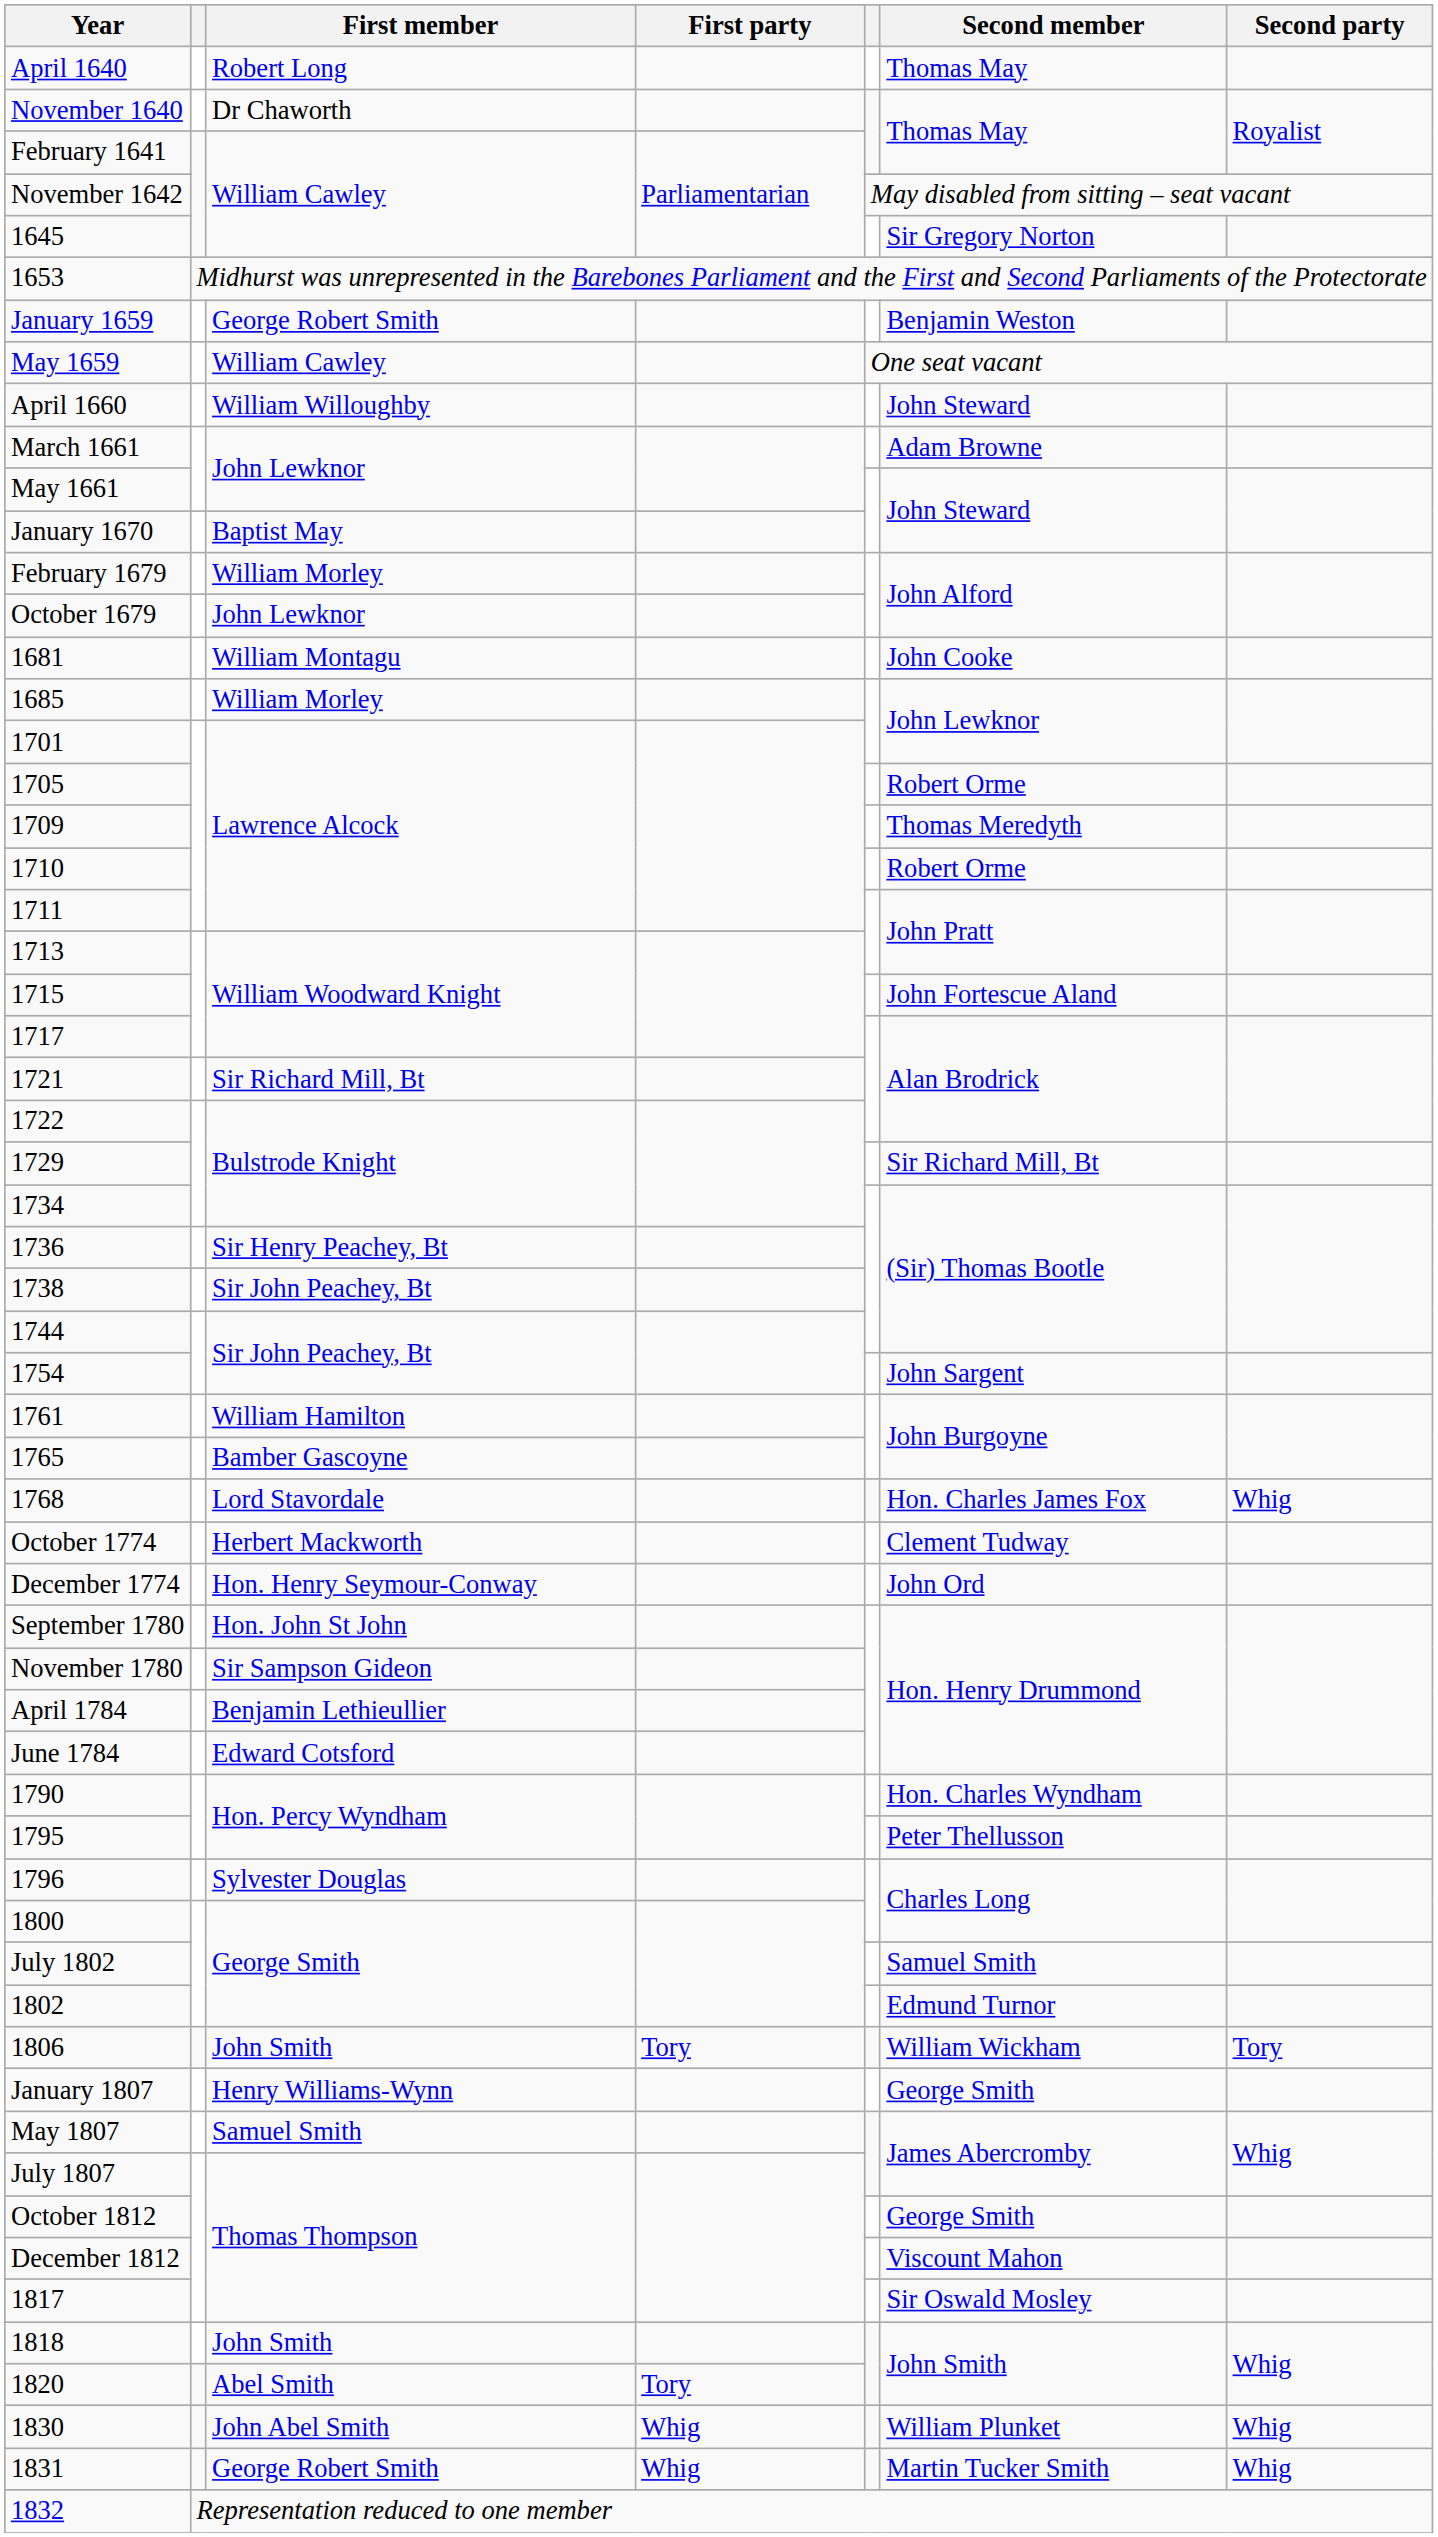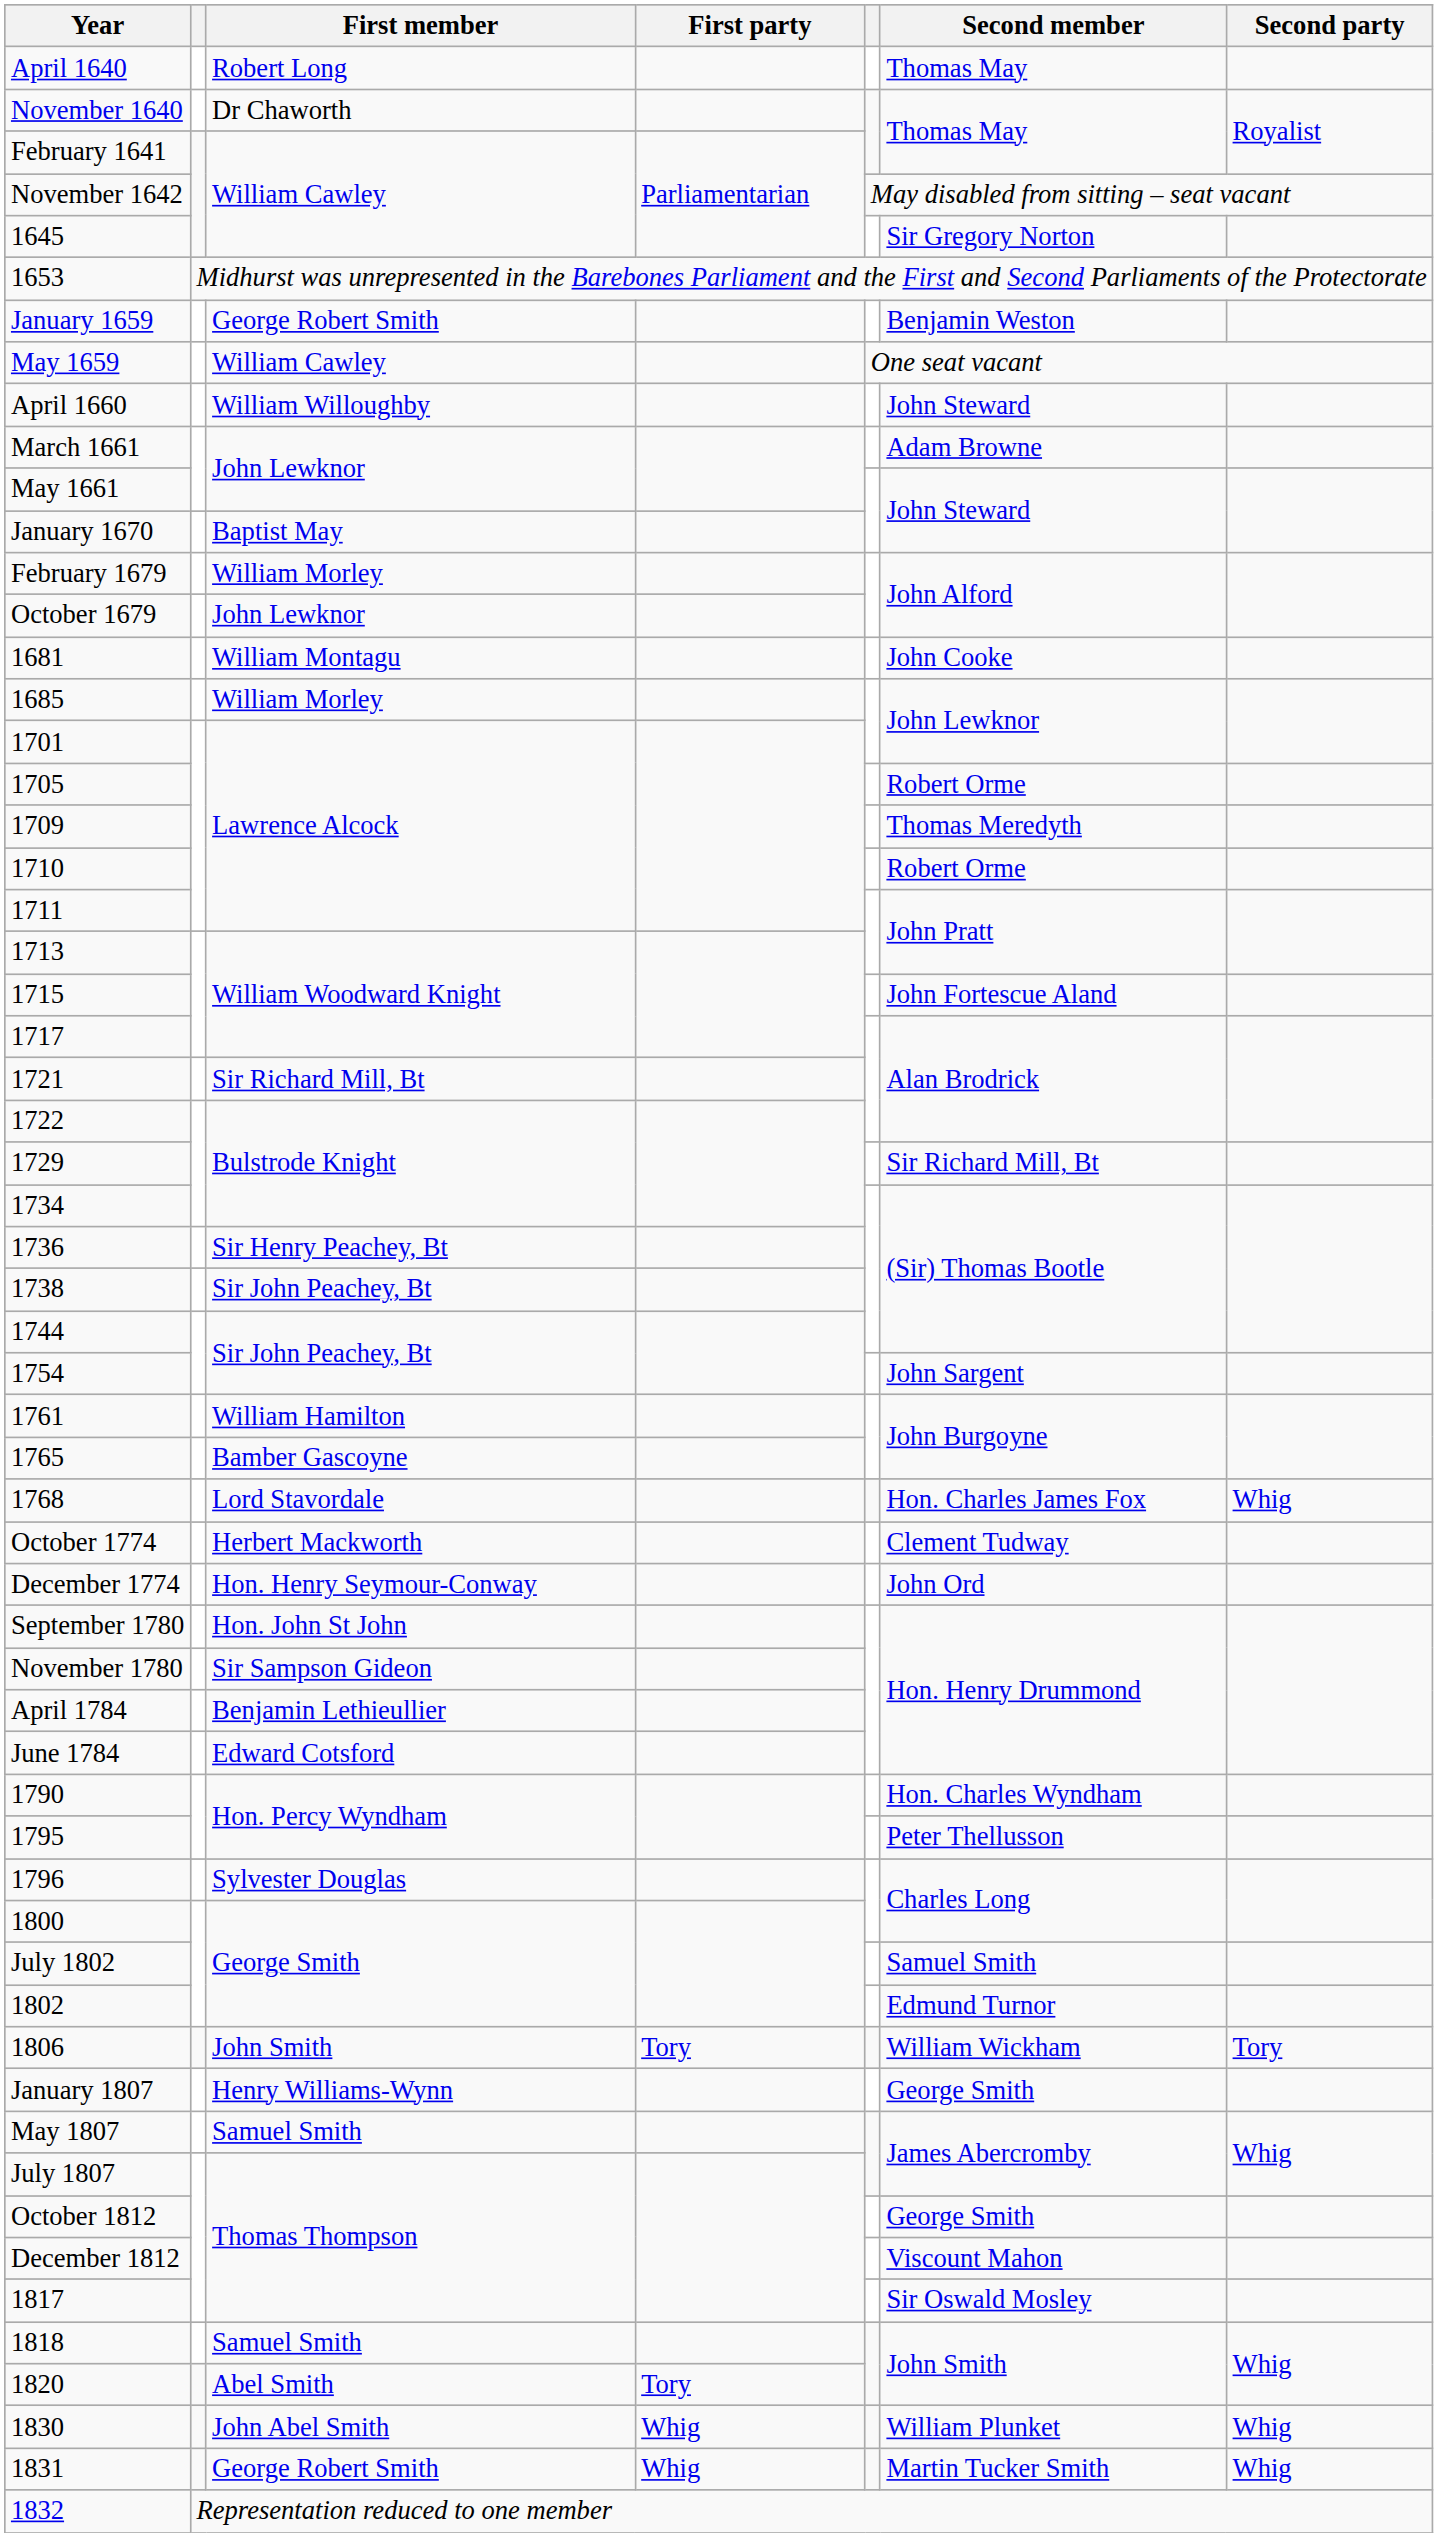(272, 2342) John Smith -> (287, 2342) Samuel Smith
